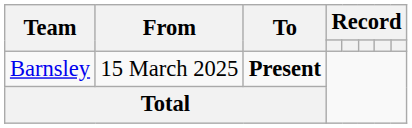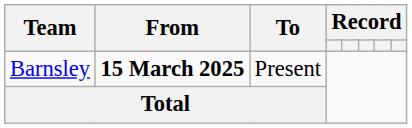(169, 68) normal -> (172, 68) bold
(285, 68) bold -> (288, 68) normal
